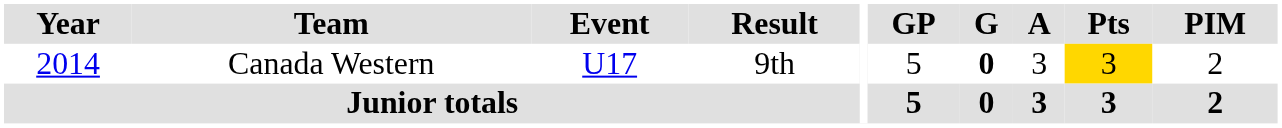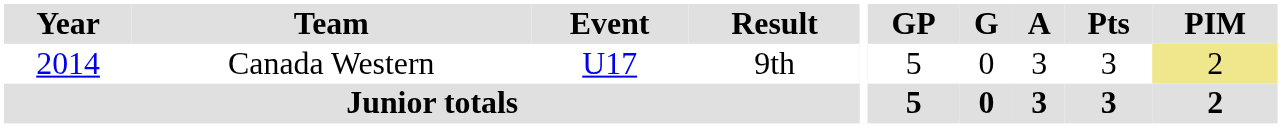(986, 63) bold -> (986, 63) normal
(1109, 63) gold background -> (1109, 63) no background
(1215, 63) no background -> (1215, 63) khaki background
